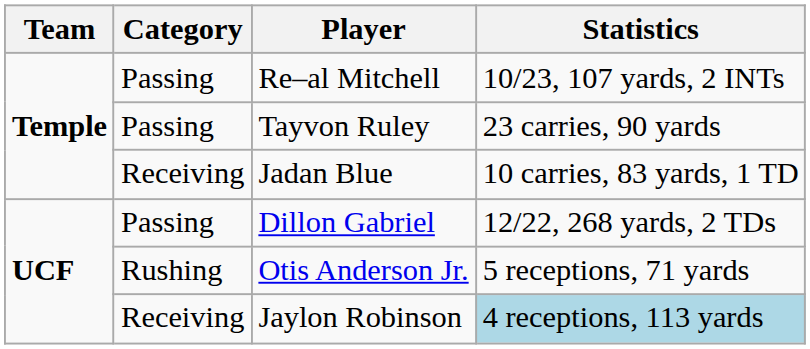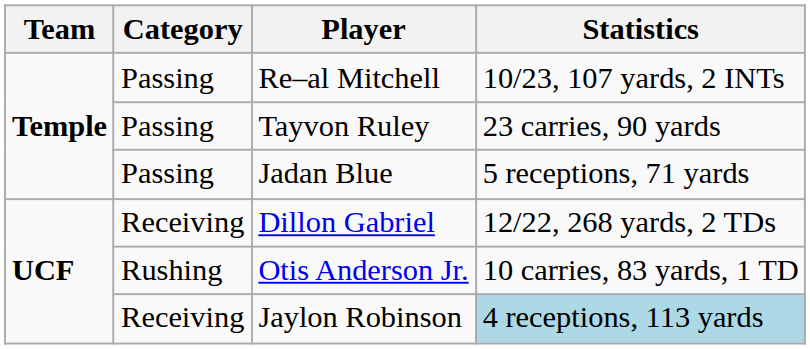(183, 173) Receiving -> (168, 173) Passing
(641, 173) 10 carries, 83 yards, 1 TD -> (616, 173) 5 receptions, 71 yards
(168, 221) Passing -> (183, 221) Receiving
(616, 270) 5 receptions, 71 yards -> (641, 270) 10 carries, 83 yards, 1 TD
